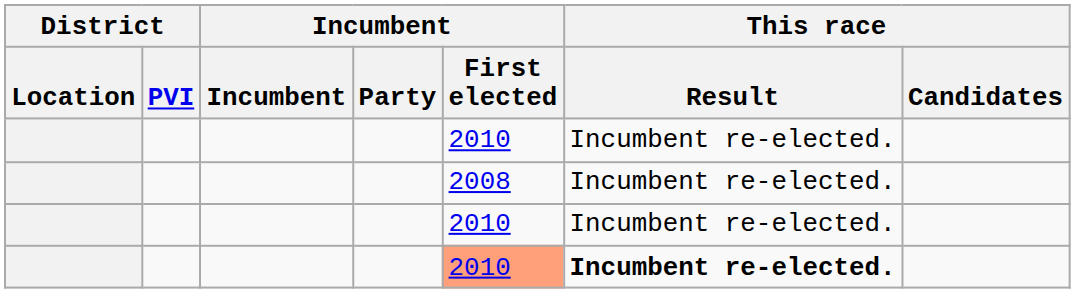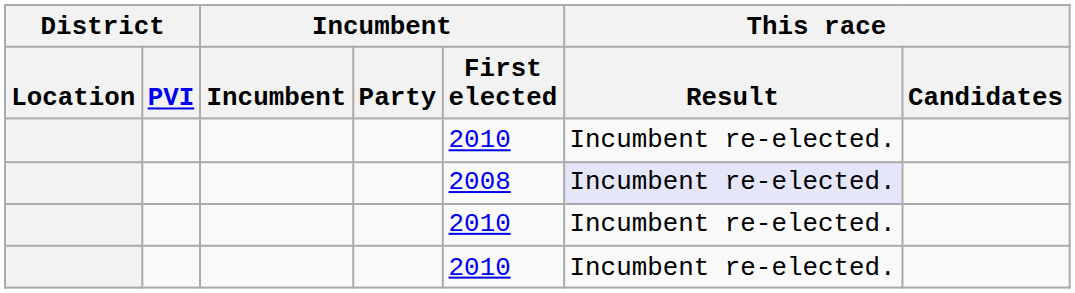(733, 182) no background -> (733, 182) lavender background
(480, 267) lightsalmon background -> (480, 267) no background
(733, 267) bold -> (733, 267) normal
